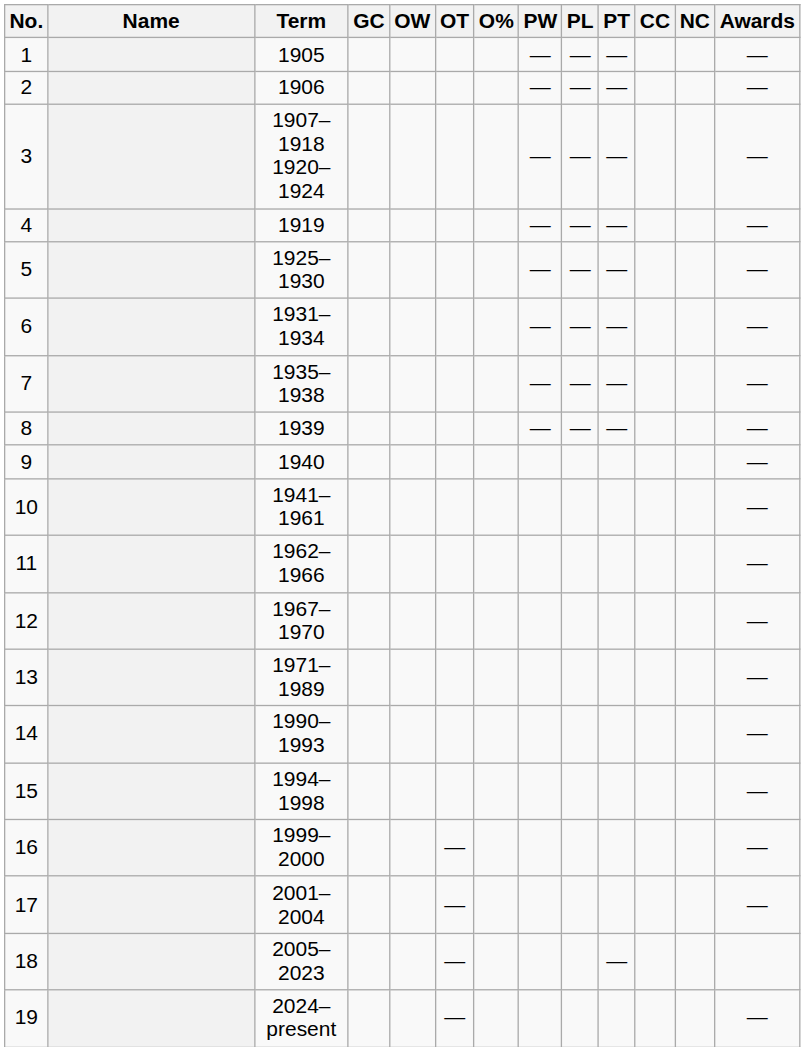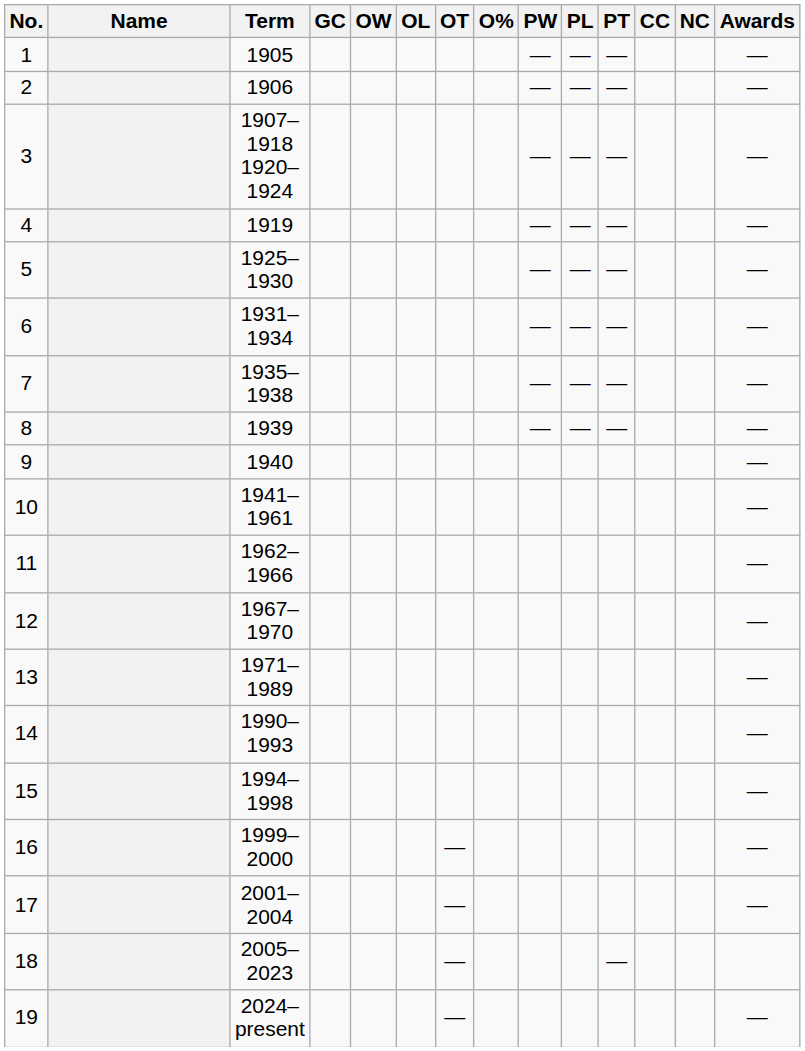+ column: (416, 21)
